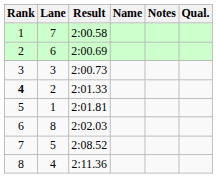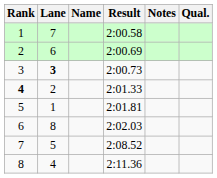columns swapped: (127, 13) <-> (89, 13)
(53, 70) normal -> (53, 70) bold
